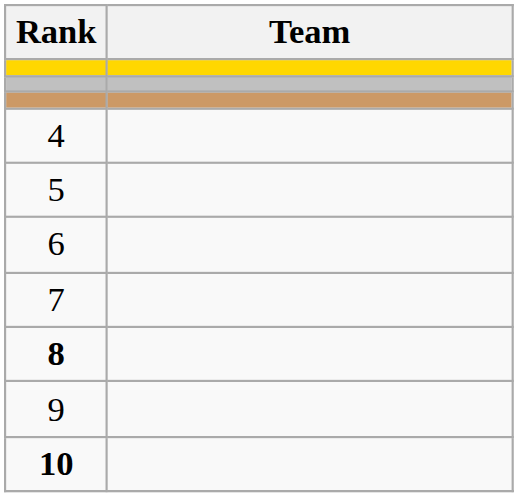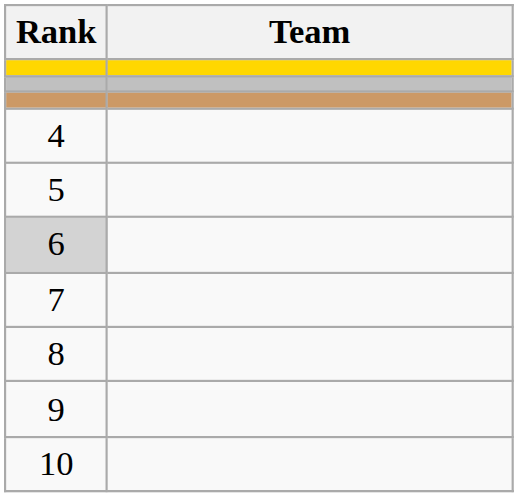(56, 244) no background -> (56, 244) lightgrey background
(56, 353) bold -> (56, 353) normal
(56, 463) bold -> (56, 463) normal
